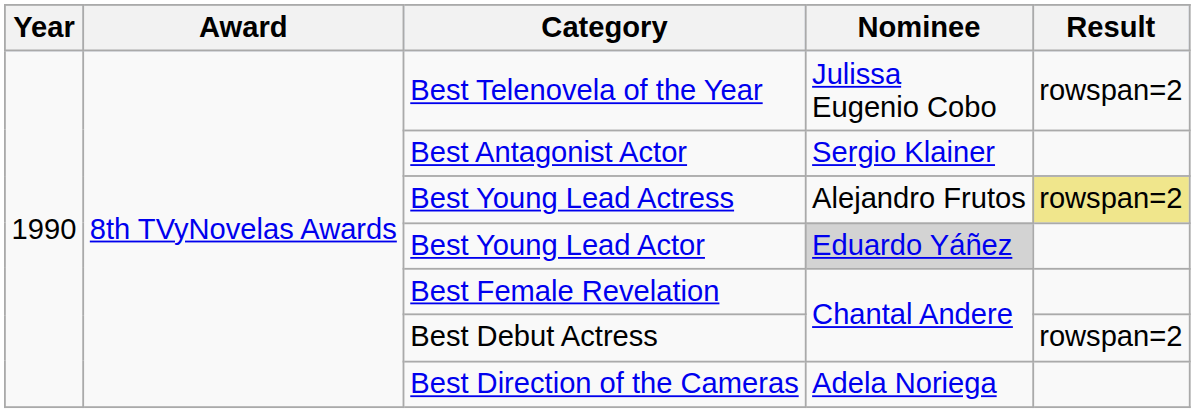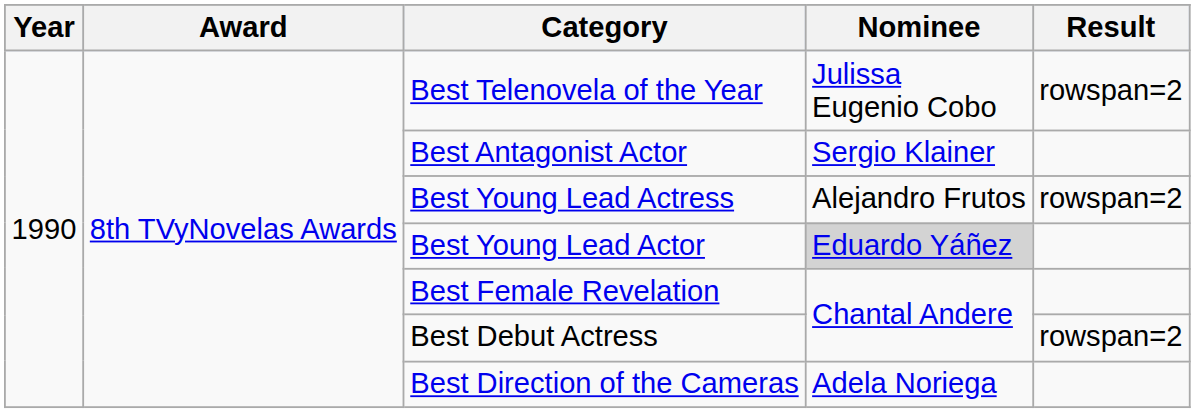(1111, 198) khaki background -> (1111, 198) no background
